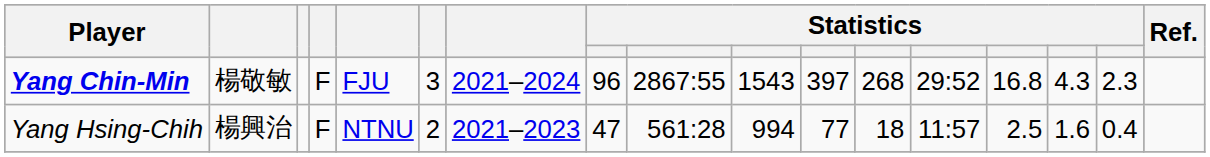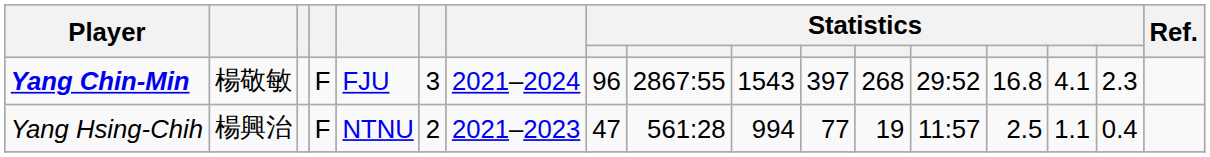(1072, 81) 4.3 -> (1072, 81) 4.1
(890, 129) 18 -> (890, 129) 19
(1072, 129) 1.6 -> (1072, 129) 1.1
